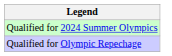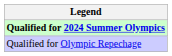(82, 28) normal -> (86, 28) bold
